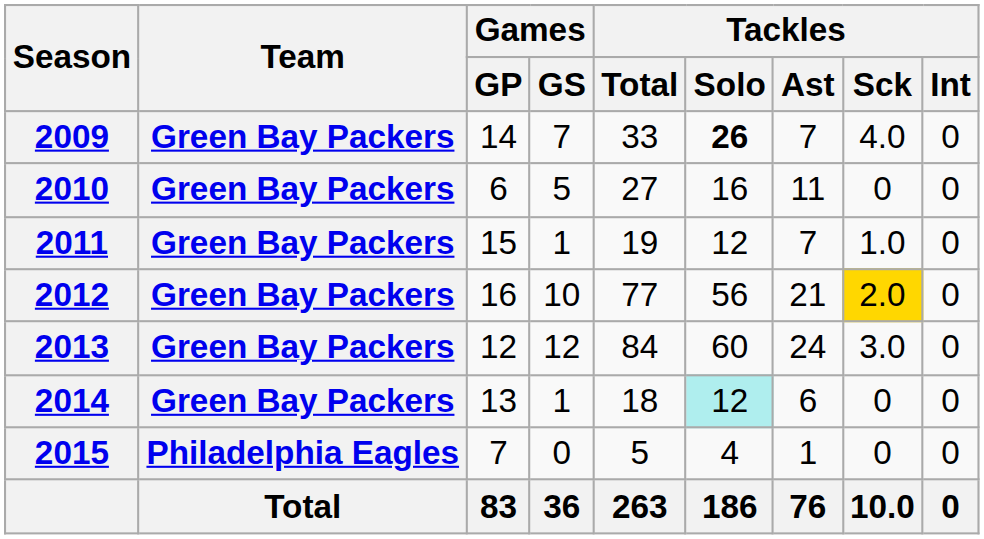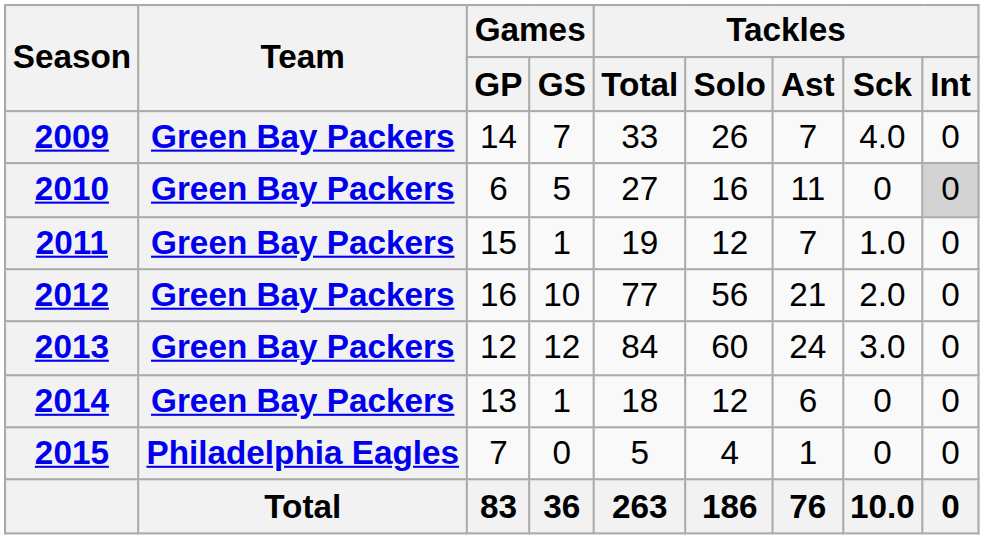(730, 136) bold -> (730, 136) normal
(950, 189) no background -> (950, 189) lightgrey background
(882, 294) gold background -> (882, 294) no background
(730, 400) paleturquoise background -> (730, 400) no background
